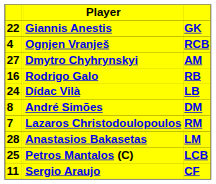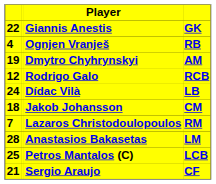(197, 44) RCB -> (193, 44) RB
(13, 60) 27 -> (13, 60) 19
(13, 76) 16 -> (13, 76) 12
(193, 76) RB -> (197, 76) RCB
+ row: (74, 107)
- row: (64, 107)
(13, 171) 11 -> (13, 171) 21
